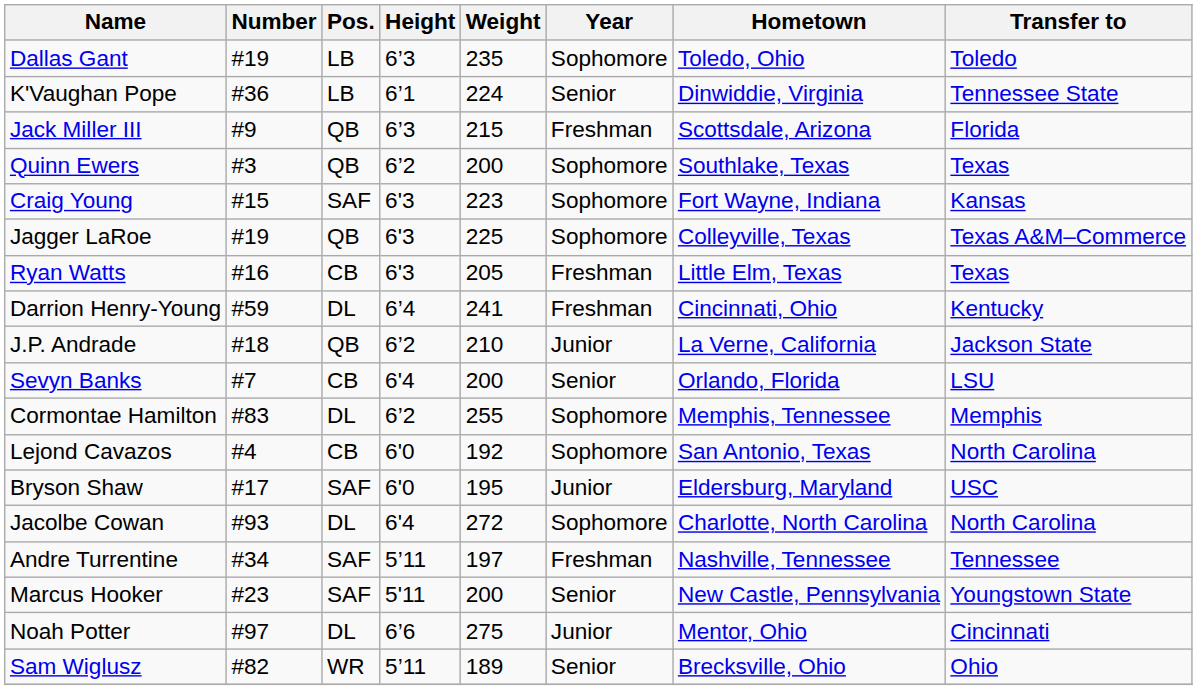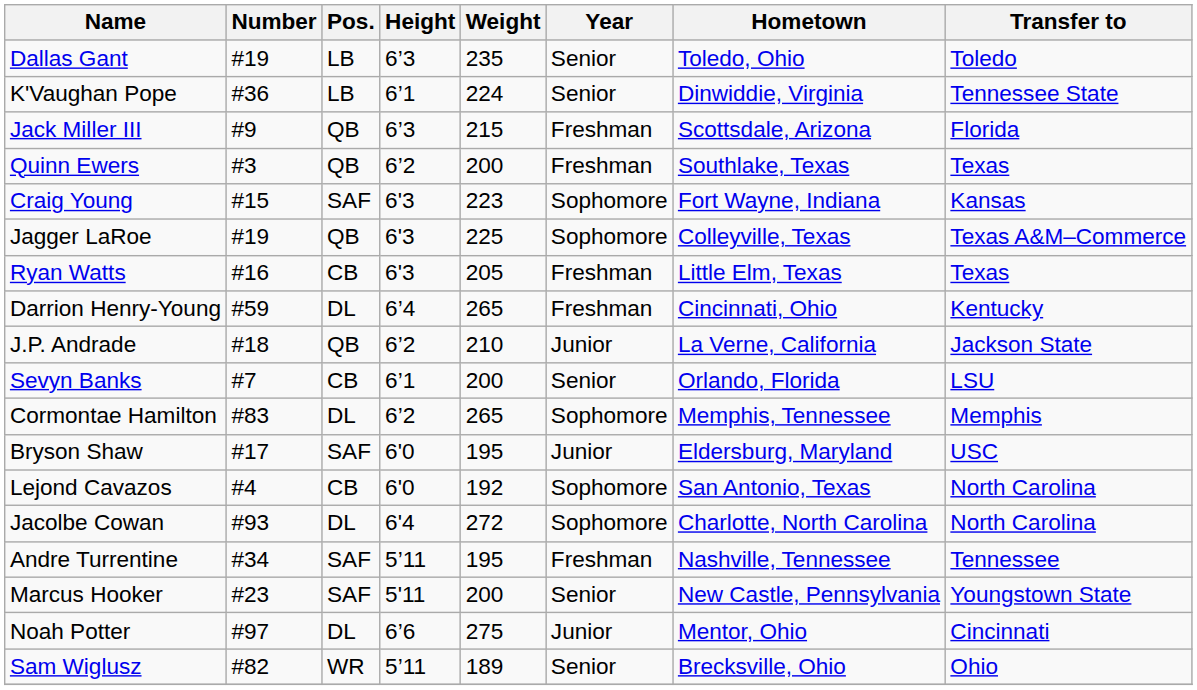(609, 58) Sophomore -> (583, 58) Senior
(609, 165) Sophomore -> (602, 165) Freshman
(485, 308) 241 -> (485, 308) 265
(400, 380) 6'4 -> (400, 380) 6’1
(485, 415) 255 -> (485, 415) 265
rows swapped: (91, 451) <-> (76, 487)
(485, 559) 197 -> (485, 559) 195
